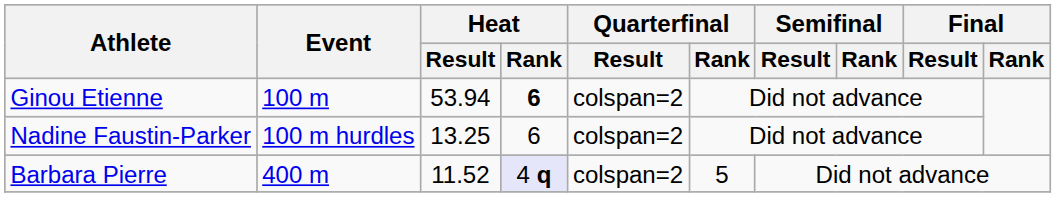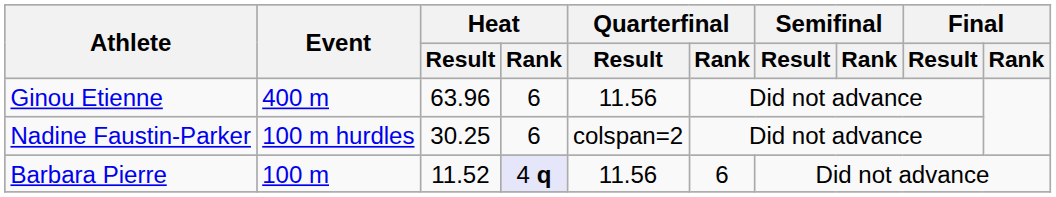(296, 98) 100 m -> (296, 98) 400 m
(460, 98) 53.94 -> (460, 98) 63.96
(534, 98) bold -> (534, 98) normal
(628, 98) colspan=2 -> (628, 98) 11.56
(460, 136) 13.25 -> (460, 136) 30.25
(296, 174) 400 m -> (296, 174) 100 m
(628, 174) colspan=2 -> (628, 174) 11.56
(722, 174) 5 -> (722, 174) 6
